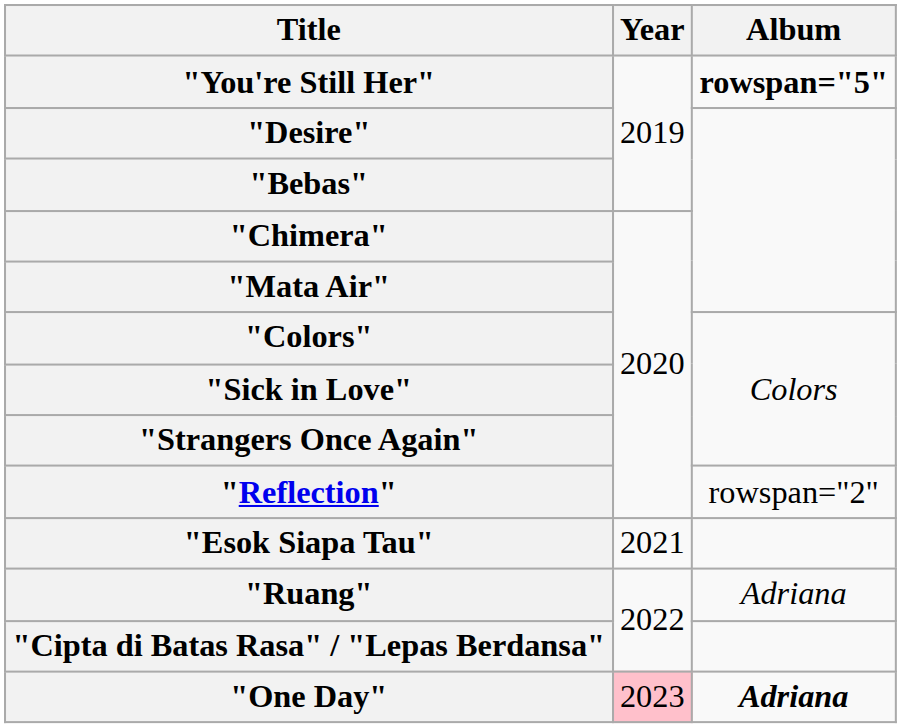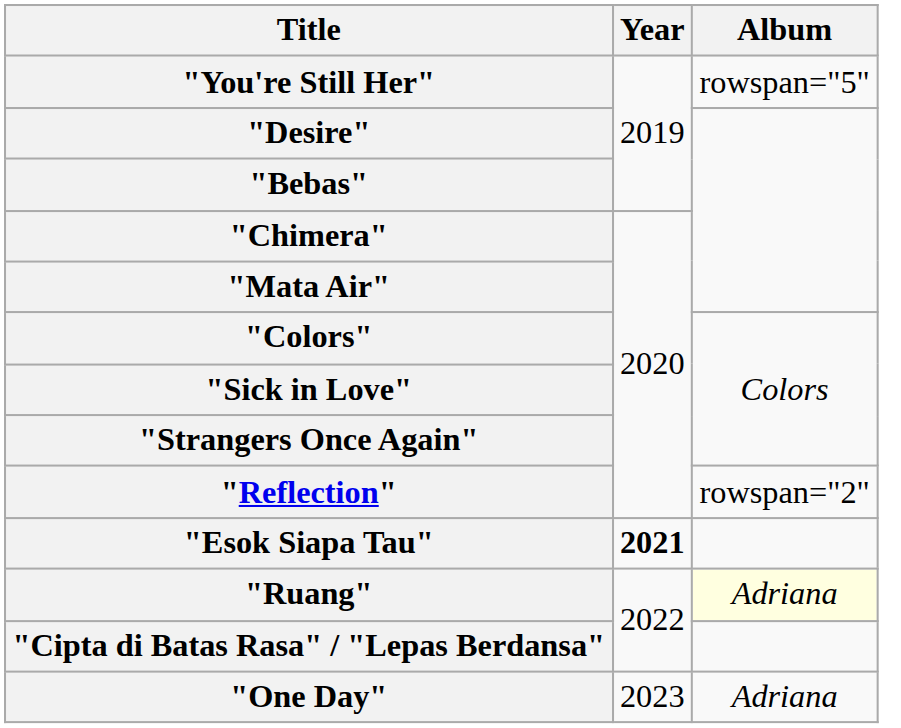(794, 81) bold -> (785, 81) normal
(652, 542) normal -> (652, 542) bold
(794, 593) no background -> (785, 593) lightyellow background
(652, 696) pink background -> (652, 696) no background
(794, 696) bold -> (785, 696) normal
